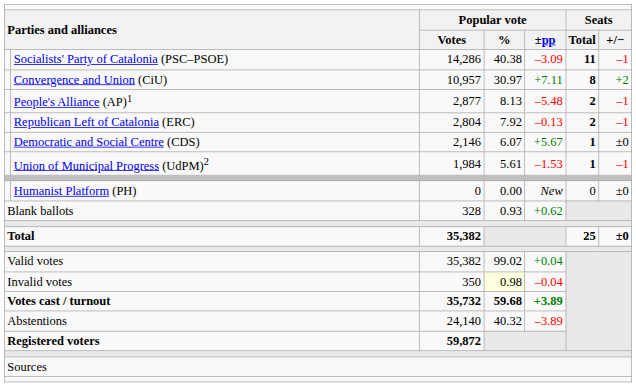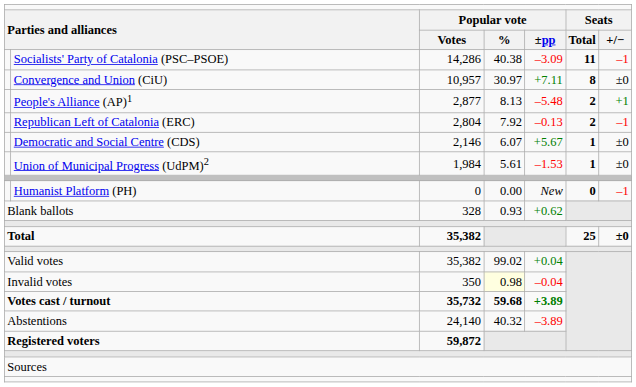(622, 79) +2 -> (622, 79) ±0
(623, 101) –1 -> (622, 101) +1
(623, 163) –1 -> (622, 163) ±0
(593, 190) normal -> (593, 190) bold
(622, 190) ±0 -> (623, 190) –1
